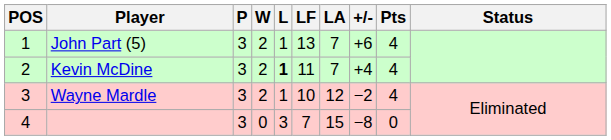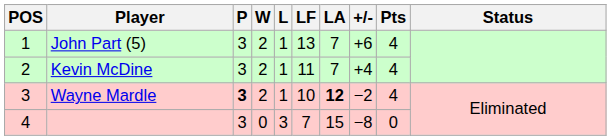(283, 69) bold -> (283, 69) normal
(242, 95) normal -> (242, 95) bold
(335, 95) normal -> (335, 95) bold
